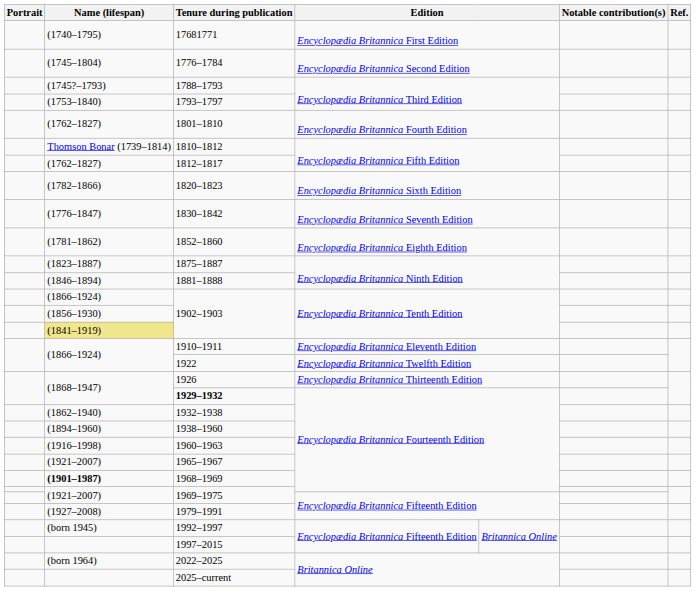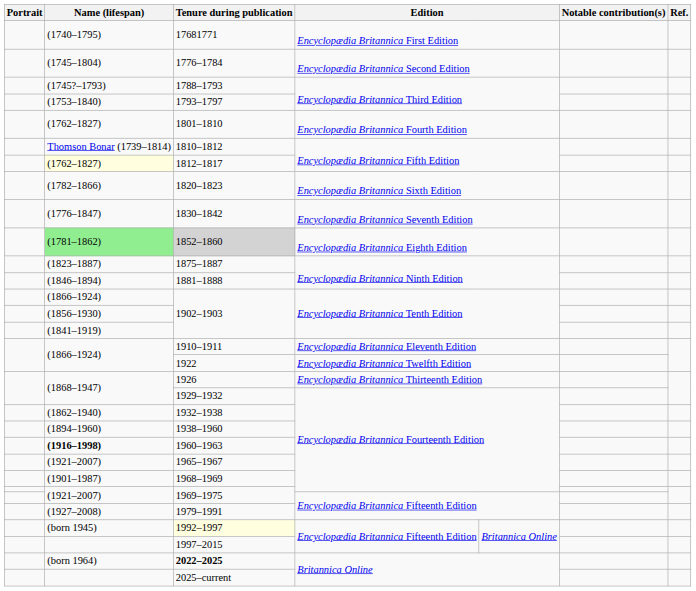(74, 163) no background -> (74, 163) lightyellow background
(74, 242) no background -> (74, 242) lightgreen background
(199, 242) no background -> (199, 242) lightgrey background
(74, 330) khaki background -> (74, 330) no background
(199, 396) bold -> (199, 396) normal
(74, 445) normal -> (74, 445) bold
(74, 478) bold -> (74, 478) normal
(199, 528) no background -> (199, 528) lightyellow background
(199, 561) normal -> (199, 561) bold
